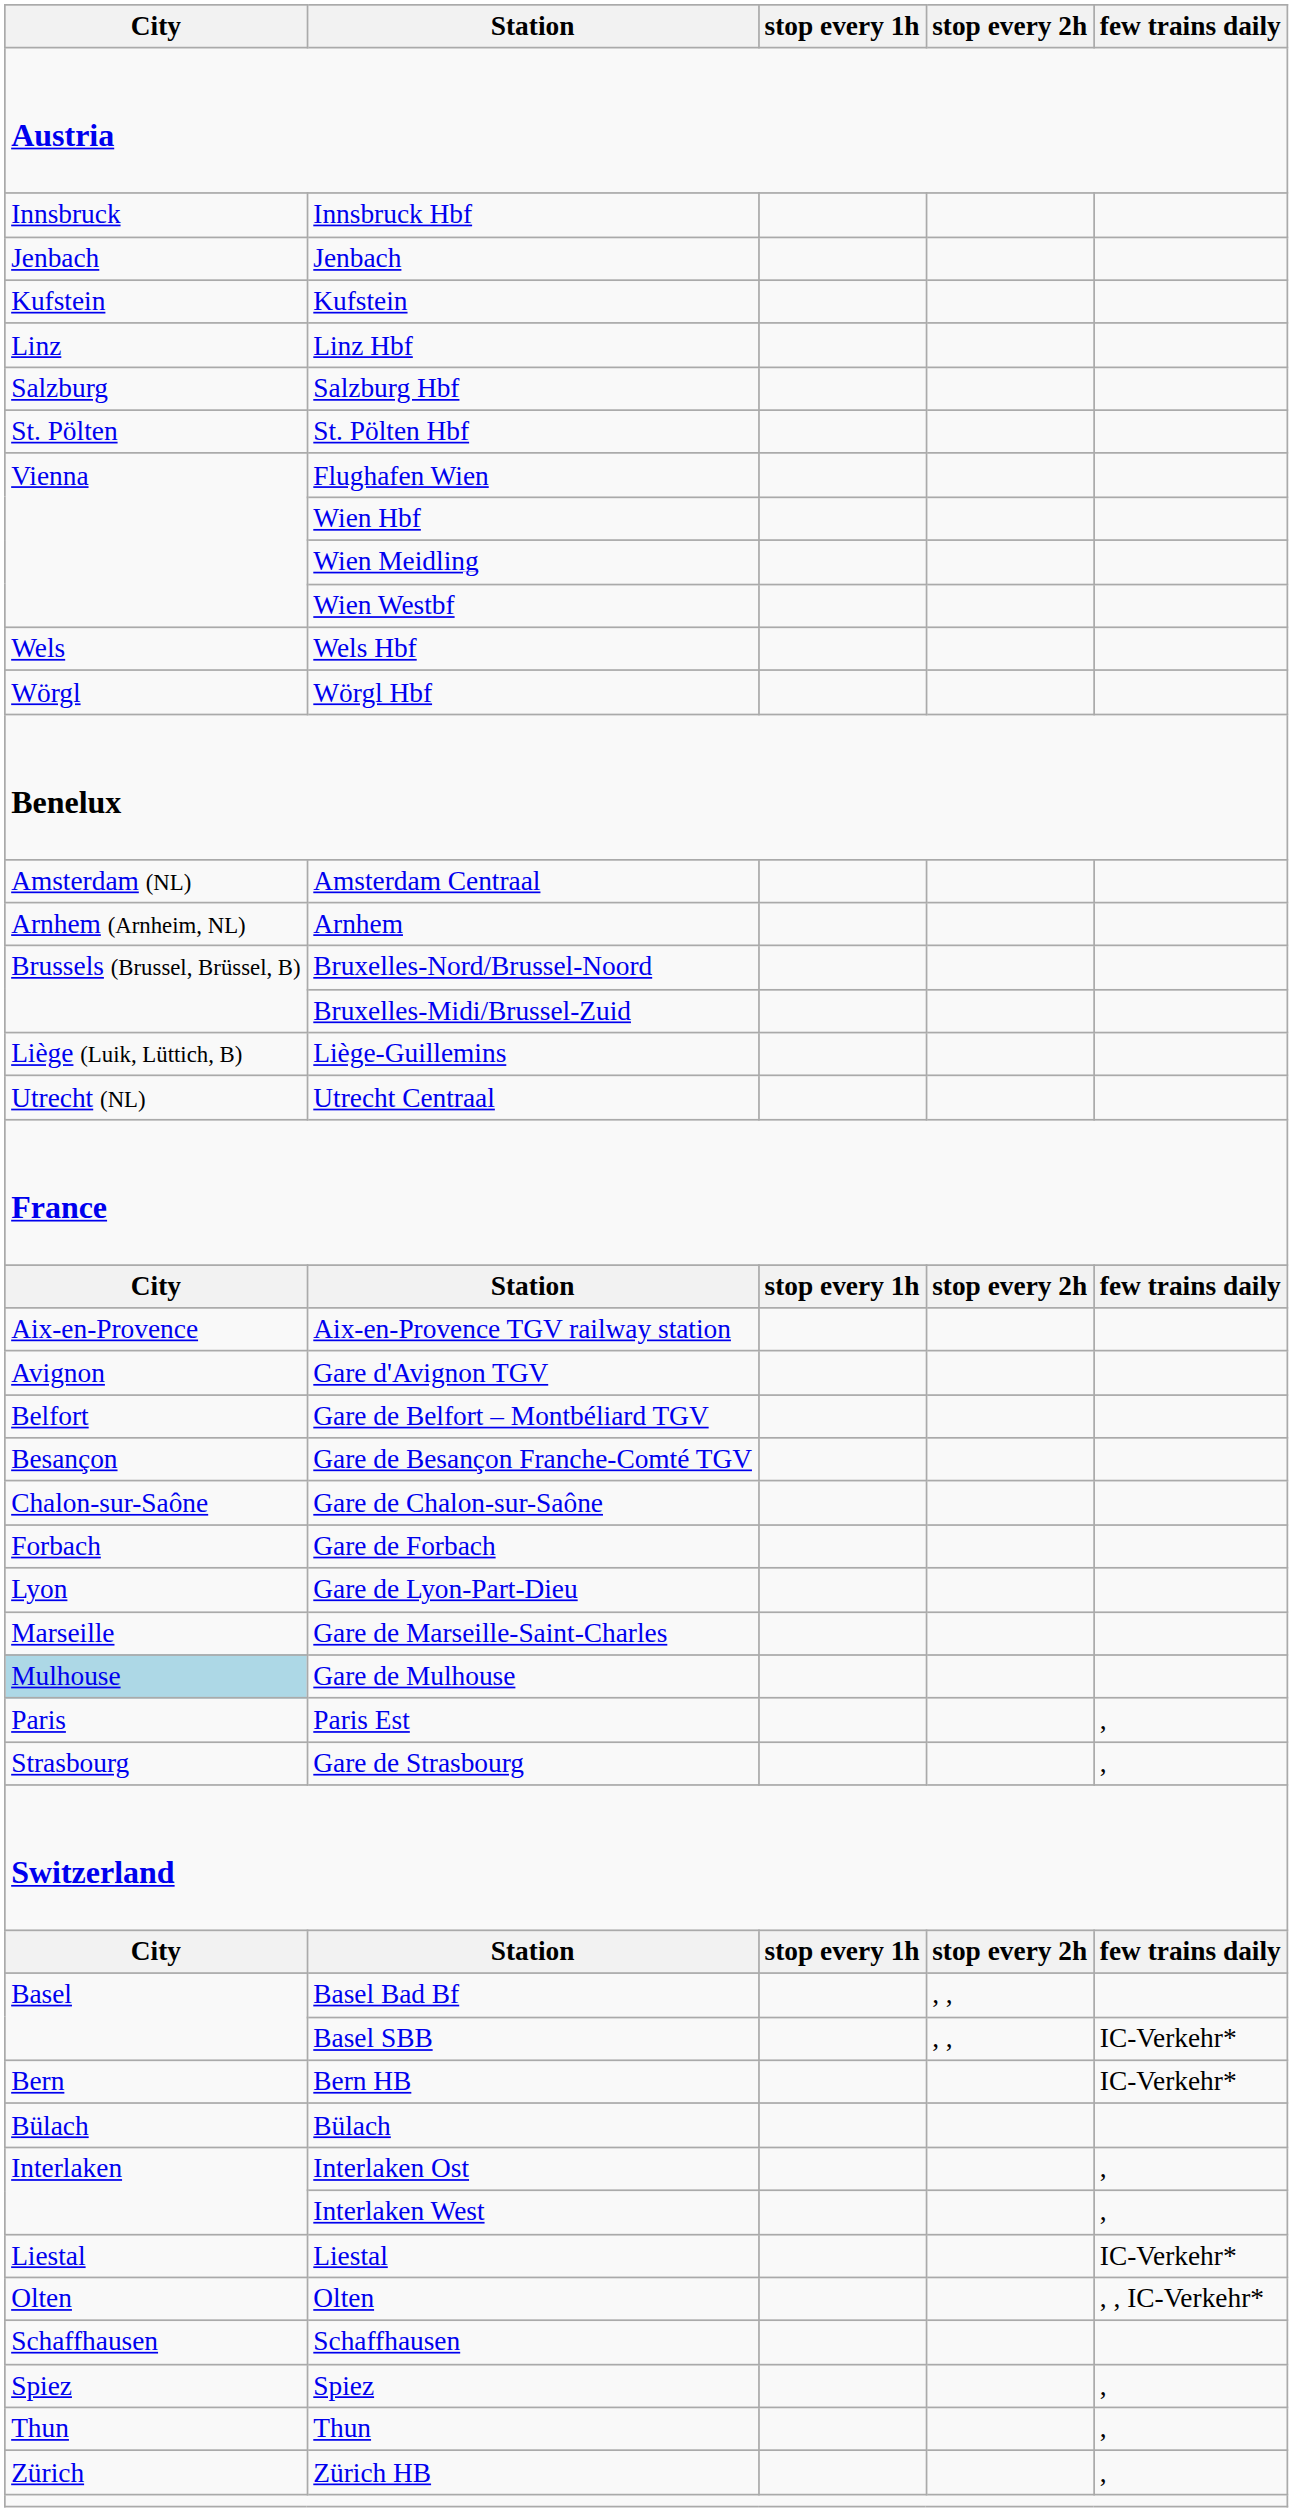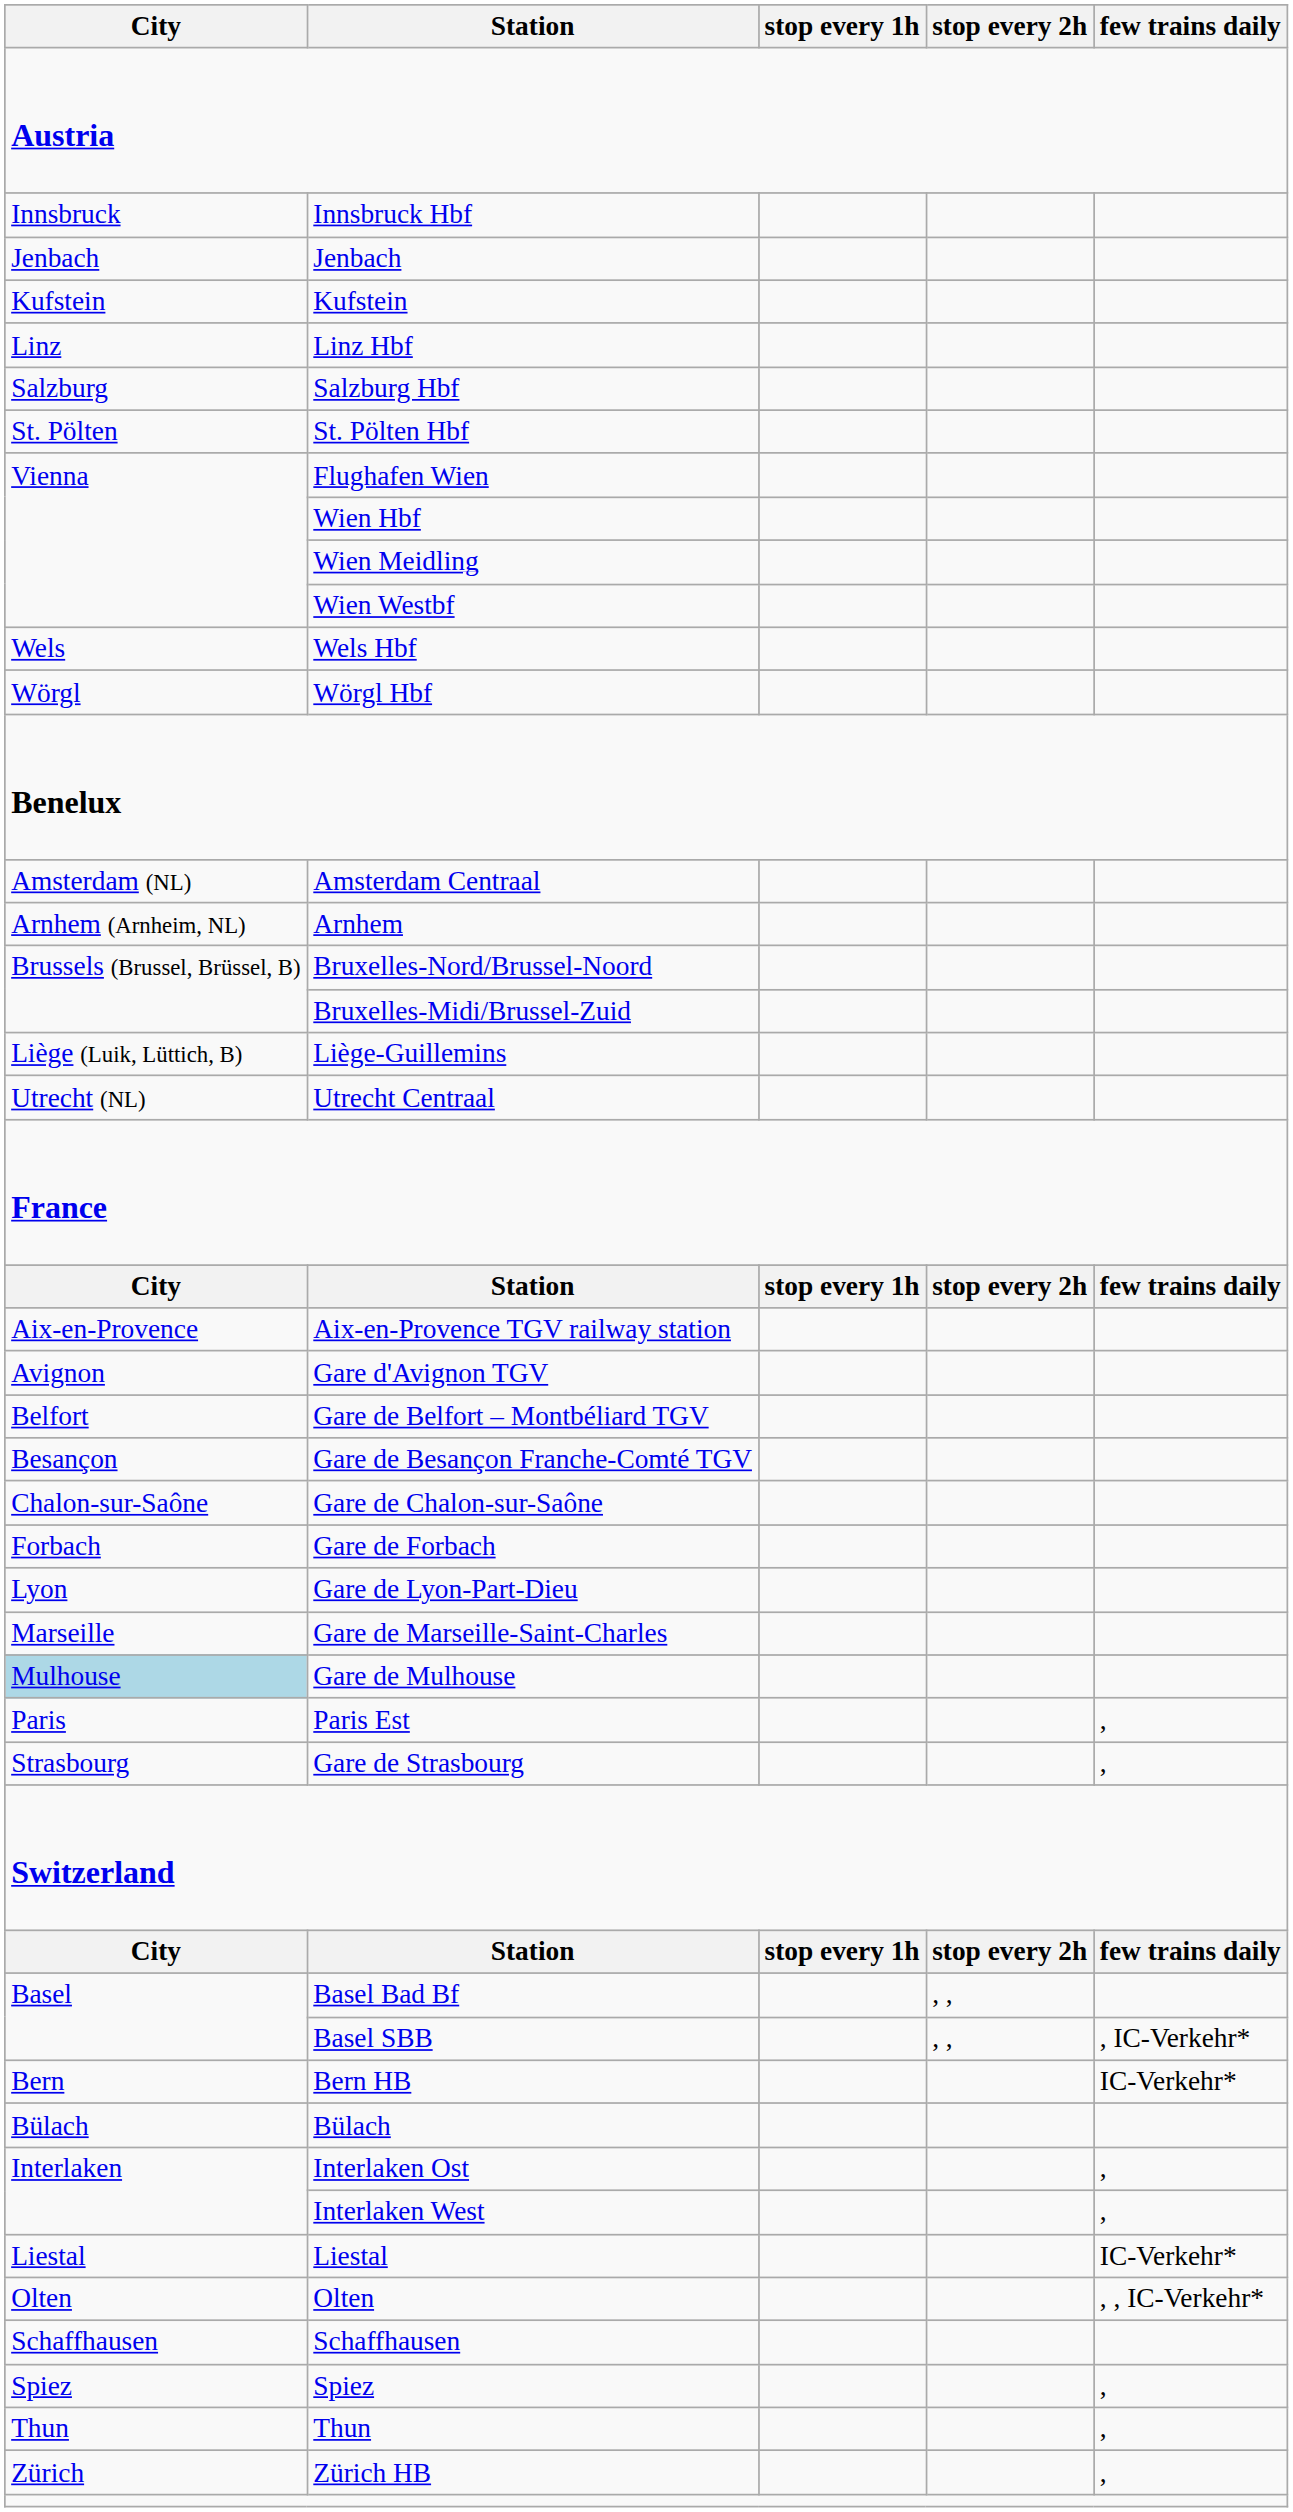(1168, 2038) IC-Verkehr* -> (1175, 2038) , IC-Verkehr*
